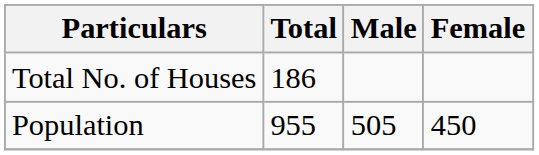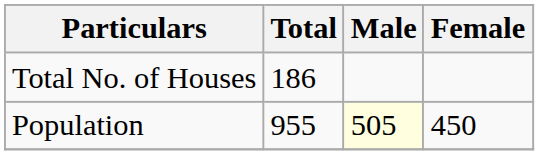(374, 125) no background -> (374, 125) lightyellow background
